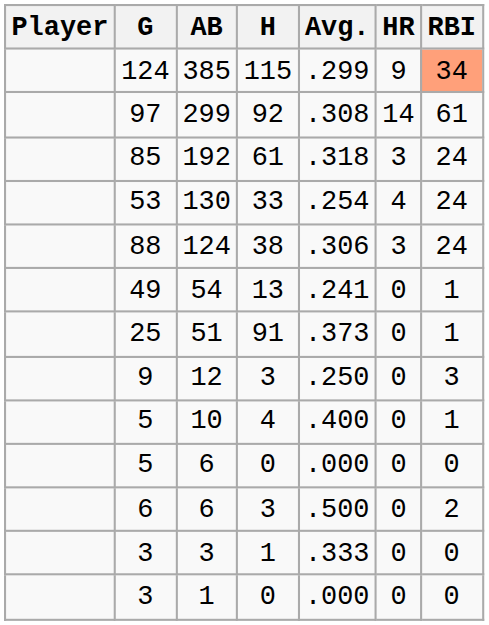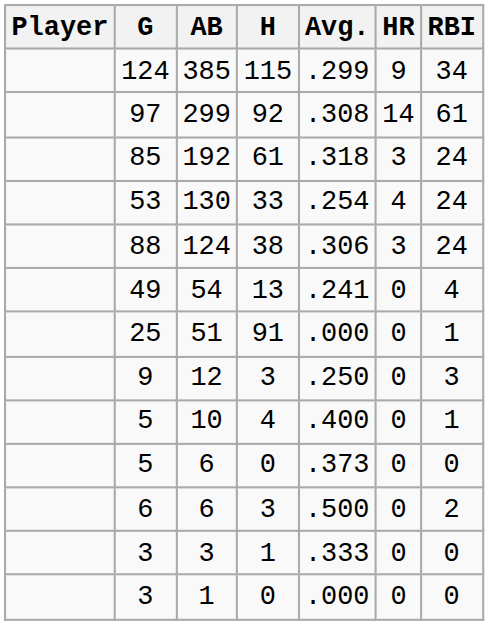(452, 71) lightsalmon background -> (452, 71) no background
(452, 290) 1 -> (452, 290) 4
(337, 334) .373 -> (337, 334) .000
(337, 466) .000 -> (337, 466) .373
